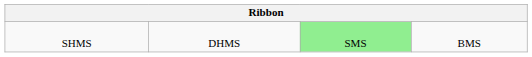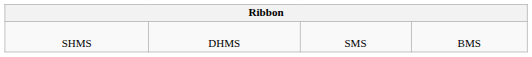(356, 43) lightgreen background -> (356, 43) no background
